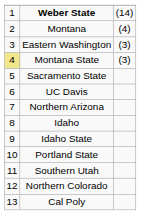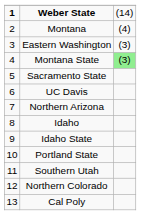(12, 13) normal -> (12, 13) bold
(12, 60) khaki background -> (12, 60) no background
(125, 60) no background -> (125, 60) lightgreen background
